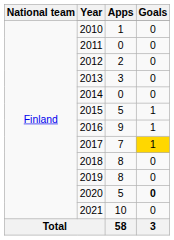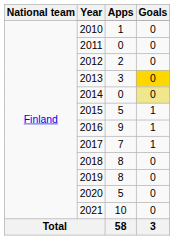(153, 78) no background -> (153, 78) gold background
(153, 95) no background -> (153, 95) khaki background
(153, 144) gold background -> (153, 144) no background
(153, 194) bold -> (153, 194) normal
